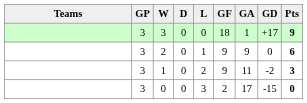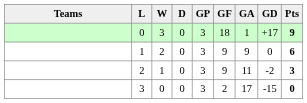columns swapped: (143, 13) <-> (204, 13)
